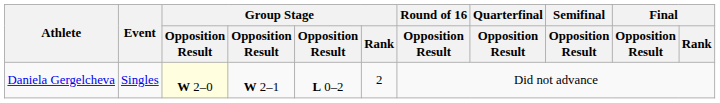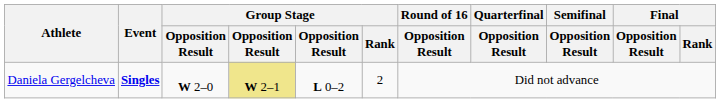(140, 80) normal -> (140, 80) bold
(195, 87) lightyellow background -> (196, 87) no background
(261, 87) no background -> (262, 87) khaki background
